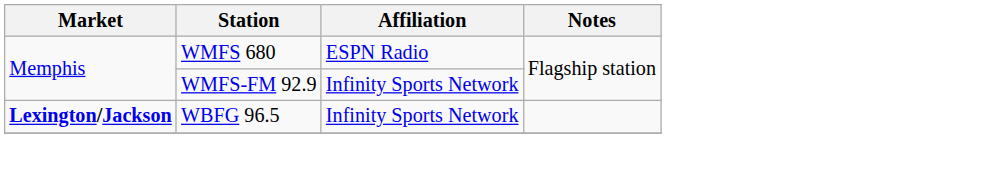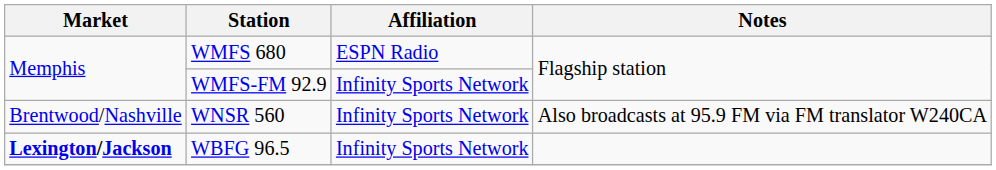+ row: (238, 116)
